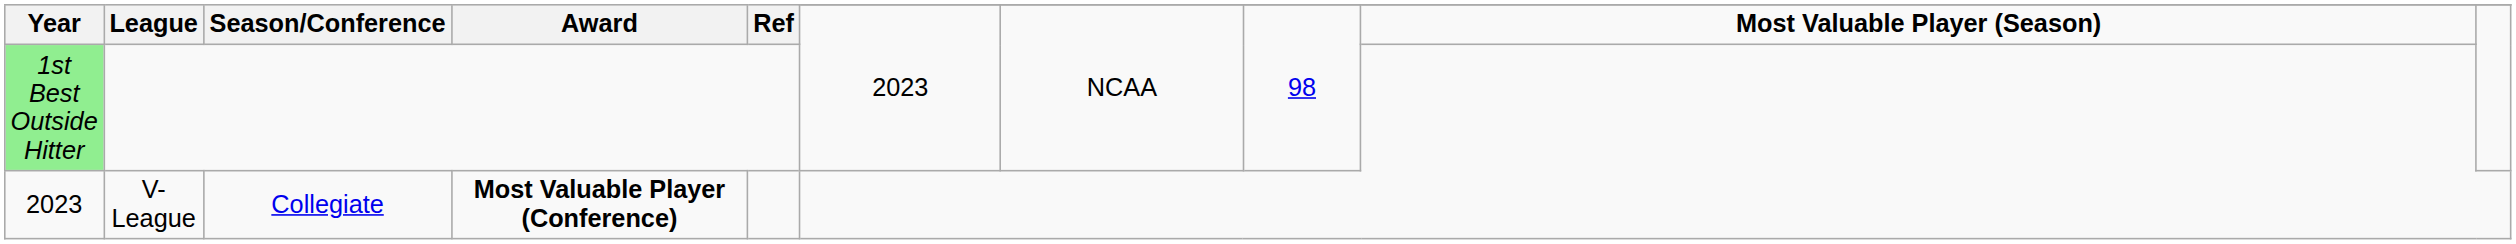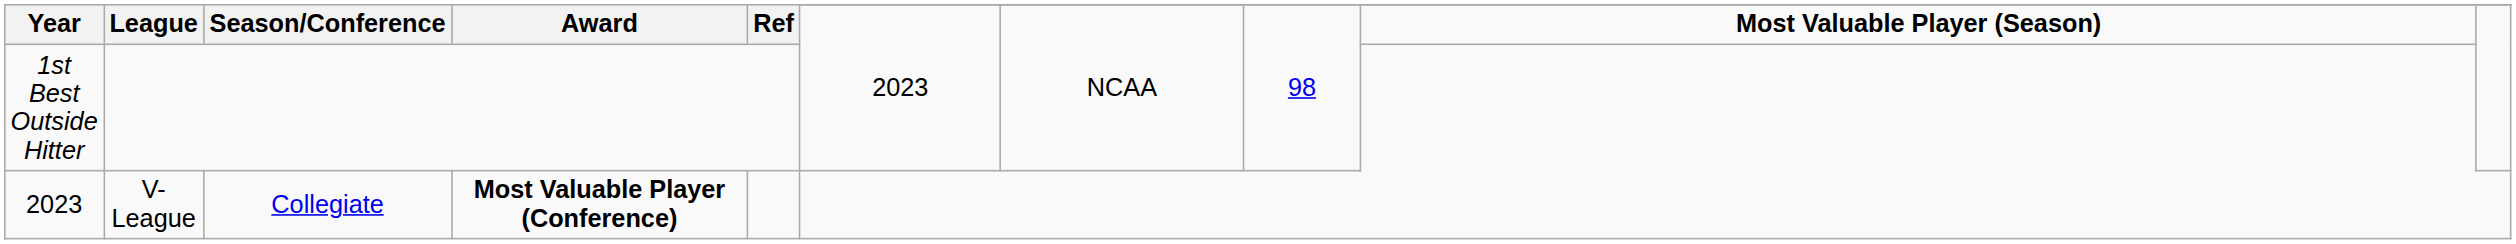(54, 107) lightgreen background -> (54, 107) no background
